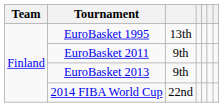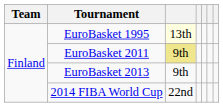(181, 33) no background -> (181, 33) lightyellow background
(181, 53) no background -> (181, 53) khaki background
